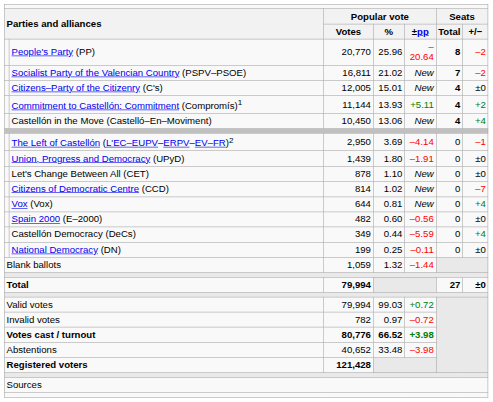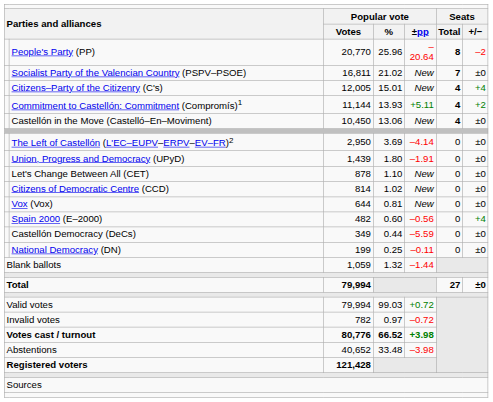(481, 73) –2 -> (481, 73) ±0
(481, 88) ±0 -> (480, 88) +4
(480, 121) +4 -> (481, 121) ±0
(481, 142) –1 -> (481, 142) ±0
(481, 189) –7 -> (481, 189) ±0
(480, 204) +4 -> (481, 204) ±0
(481, 219) ±0 -> (480, 219) +4
(480, 234) +4 -> (481, 234) ±0
